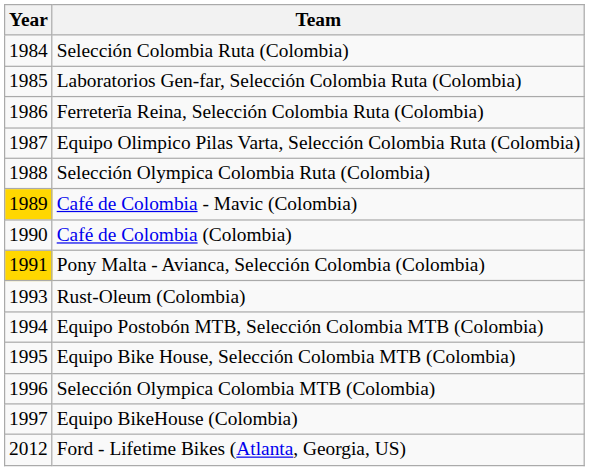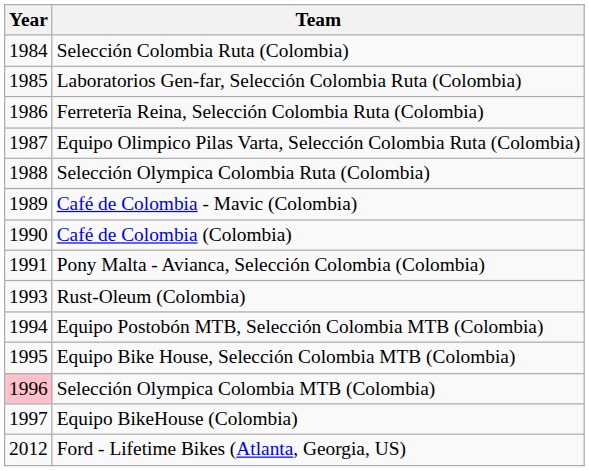(28, 204) gold background -> (28, 204) no background
(28, 265) gold background -> (28, 265) no background
(28, 388) no background -> (28, 388) pink background
